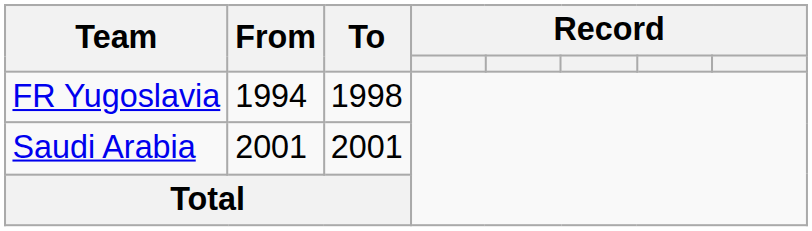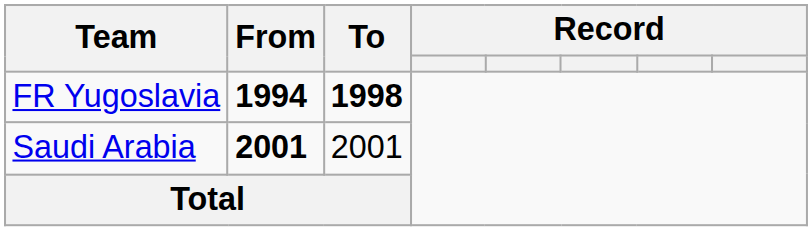(271, 96) normal -> (271, 96) bold
(367, 96) normal -> (367, 96) bold
(271, 147) normal -> (271, 147) bold
